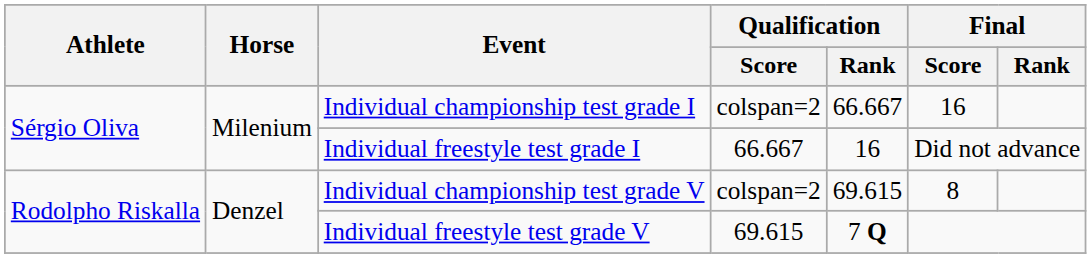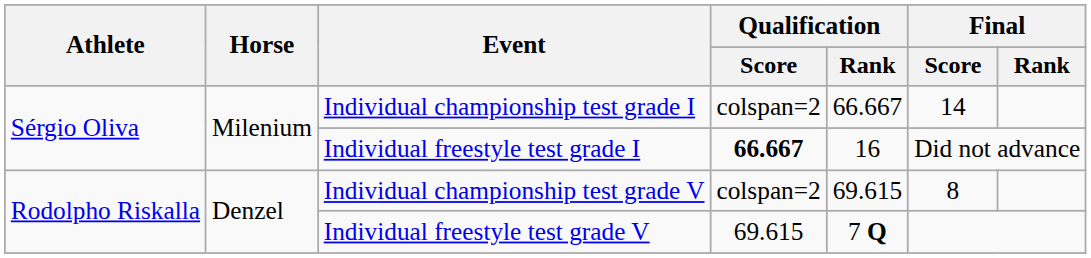(953, 107) 16 -> (953, 107) 14
(769, 148) normal -> (769, 148) bold
